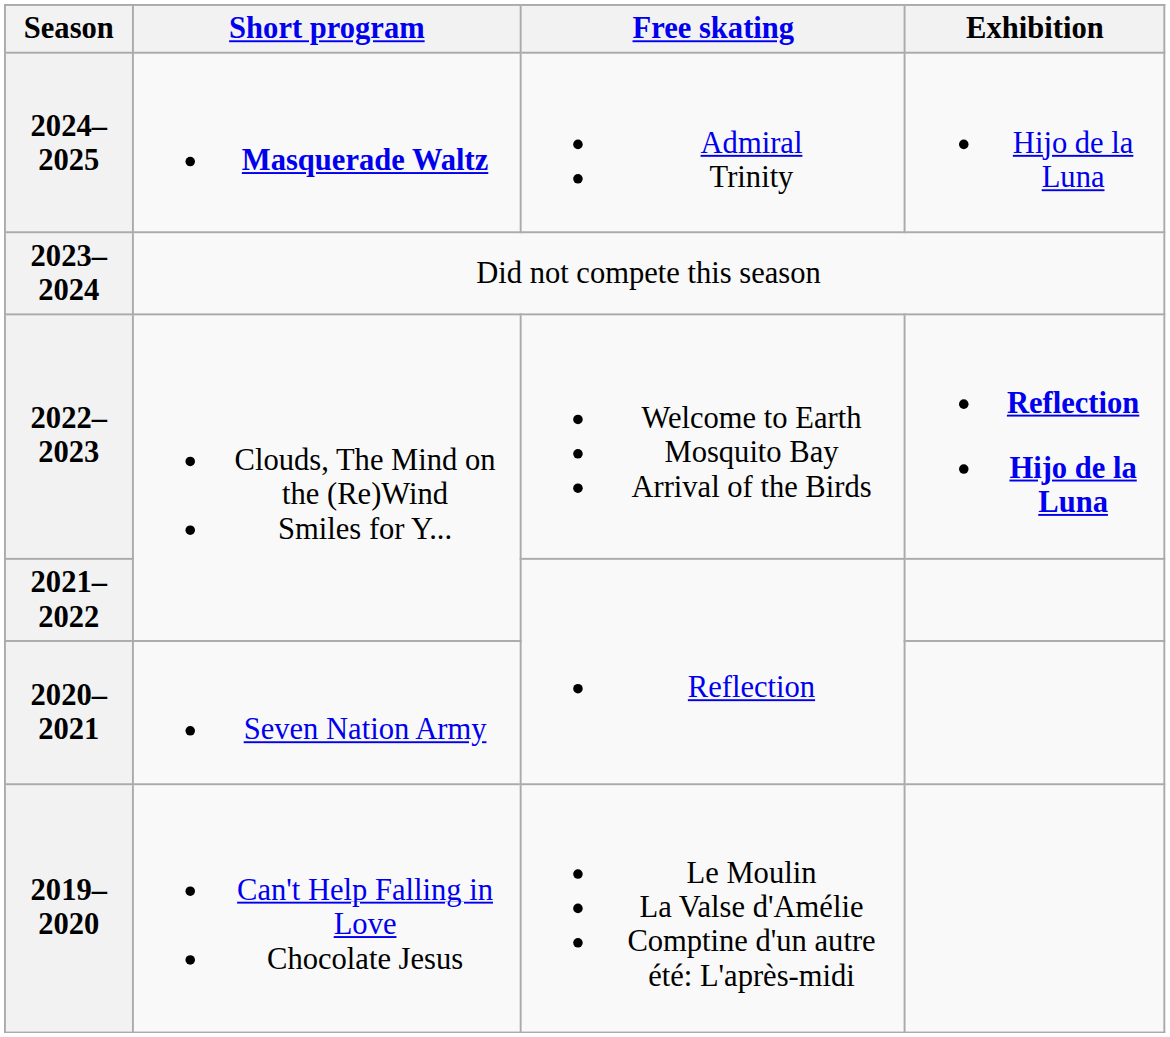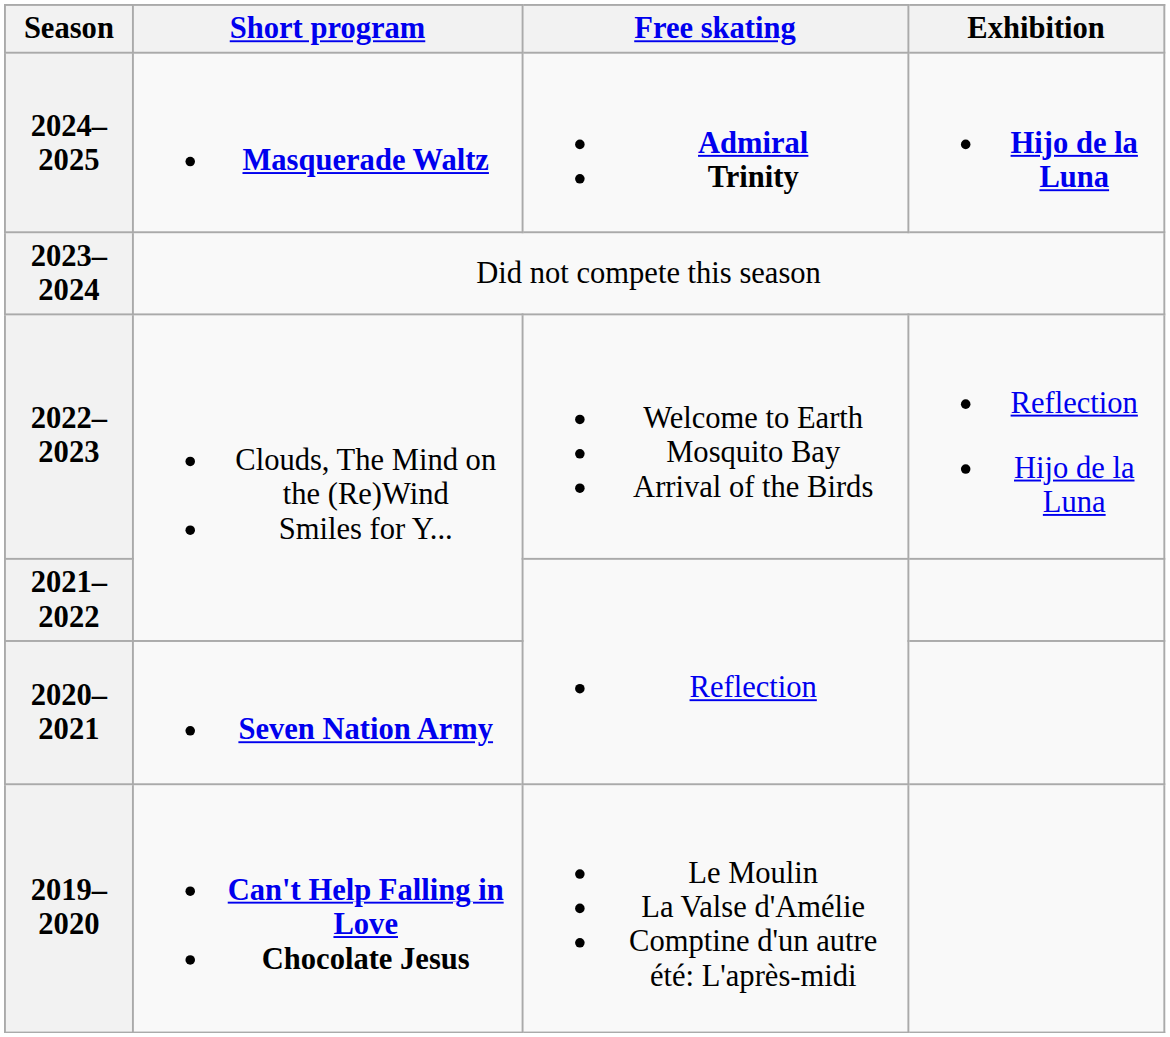(713, 160) normal -> (715, 160) bold
(1035, 160) normal -> (1036, 160) bold
(1035, 453) bold -> (1036, 453) normal
(327, 730) normal -> (328, 730) bold
(327, 925) normal -> (328, 925) bold
